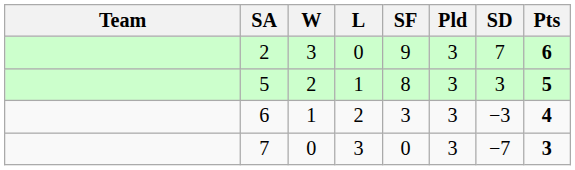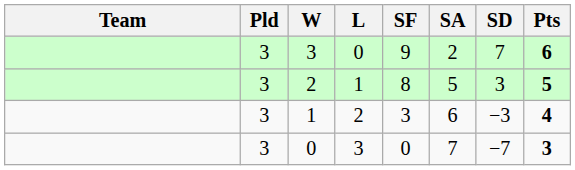columns swapped: (453, 20) <-> (264, 20)
